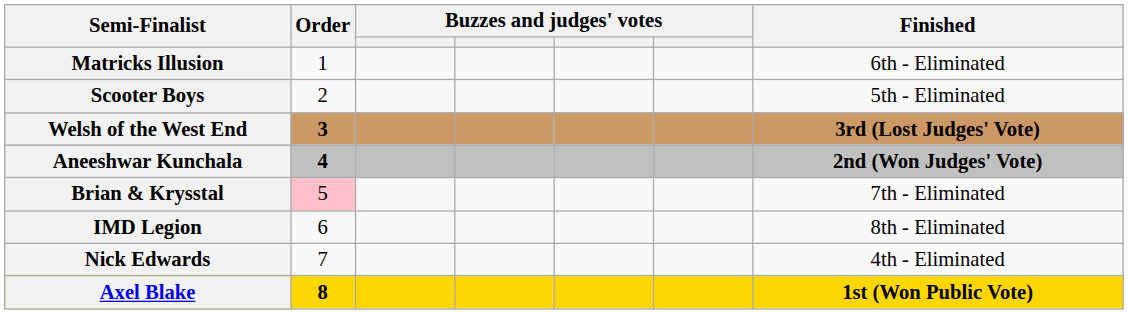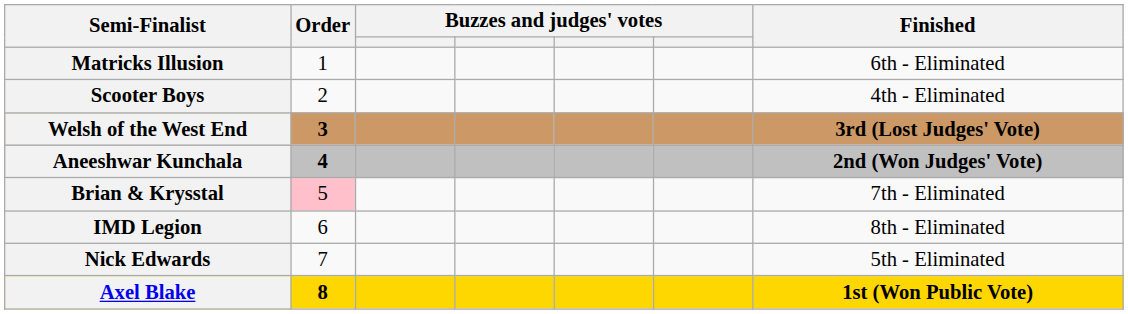(938, 95) 5th - Eliminated -> (938, 95) 4th - Eliminated
(938, 259) 4th - Eliminated -> (938, 259) 5th - Eliminated
